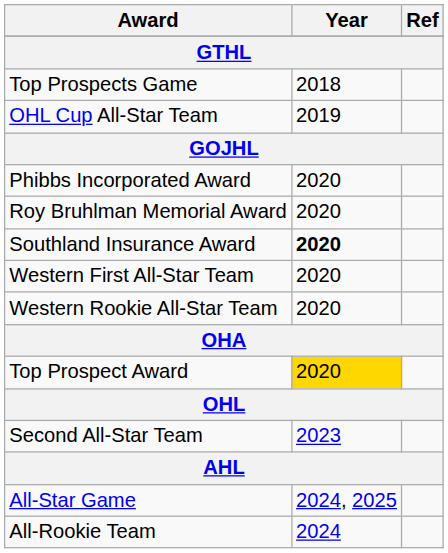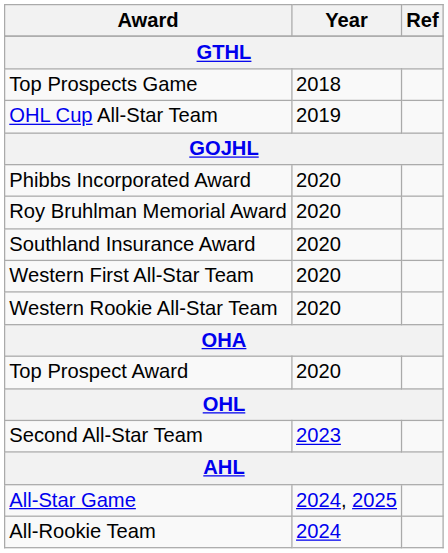(318, 244) bold -> (318, 244) normal
(318, 372) gold background -> (318, 372) no background
